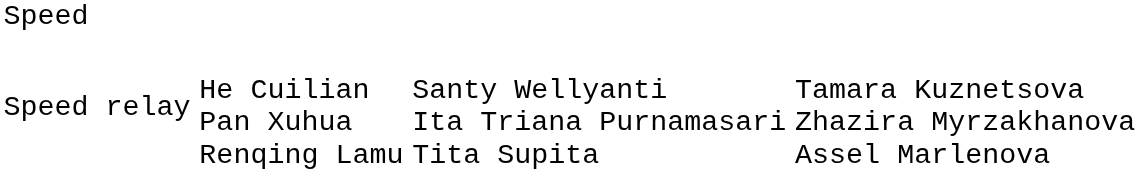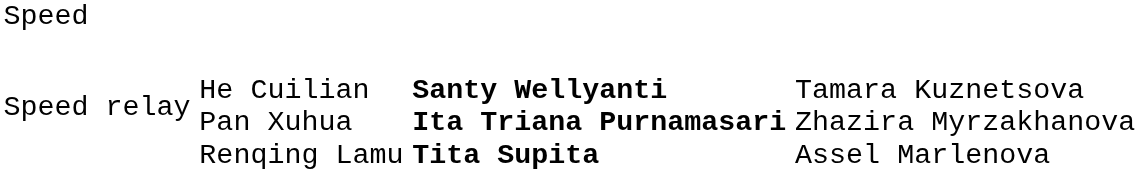(599, 123) normal -> (599, 123) bold
